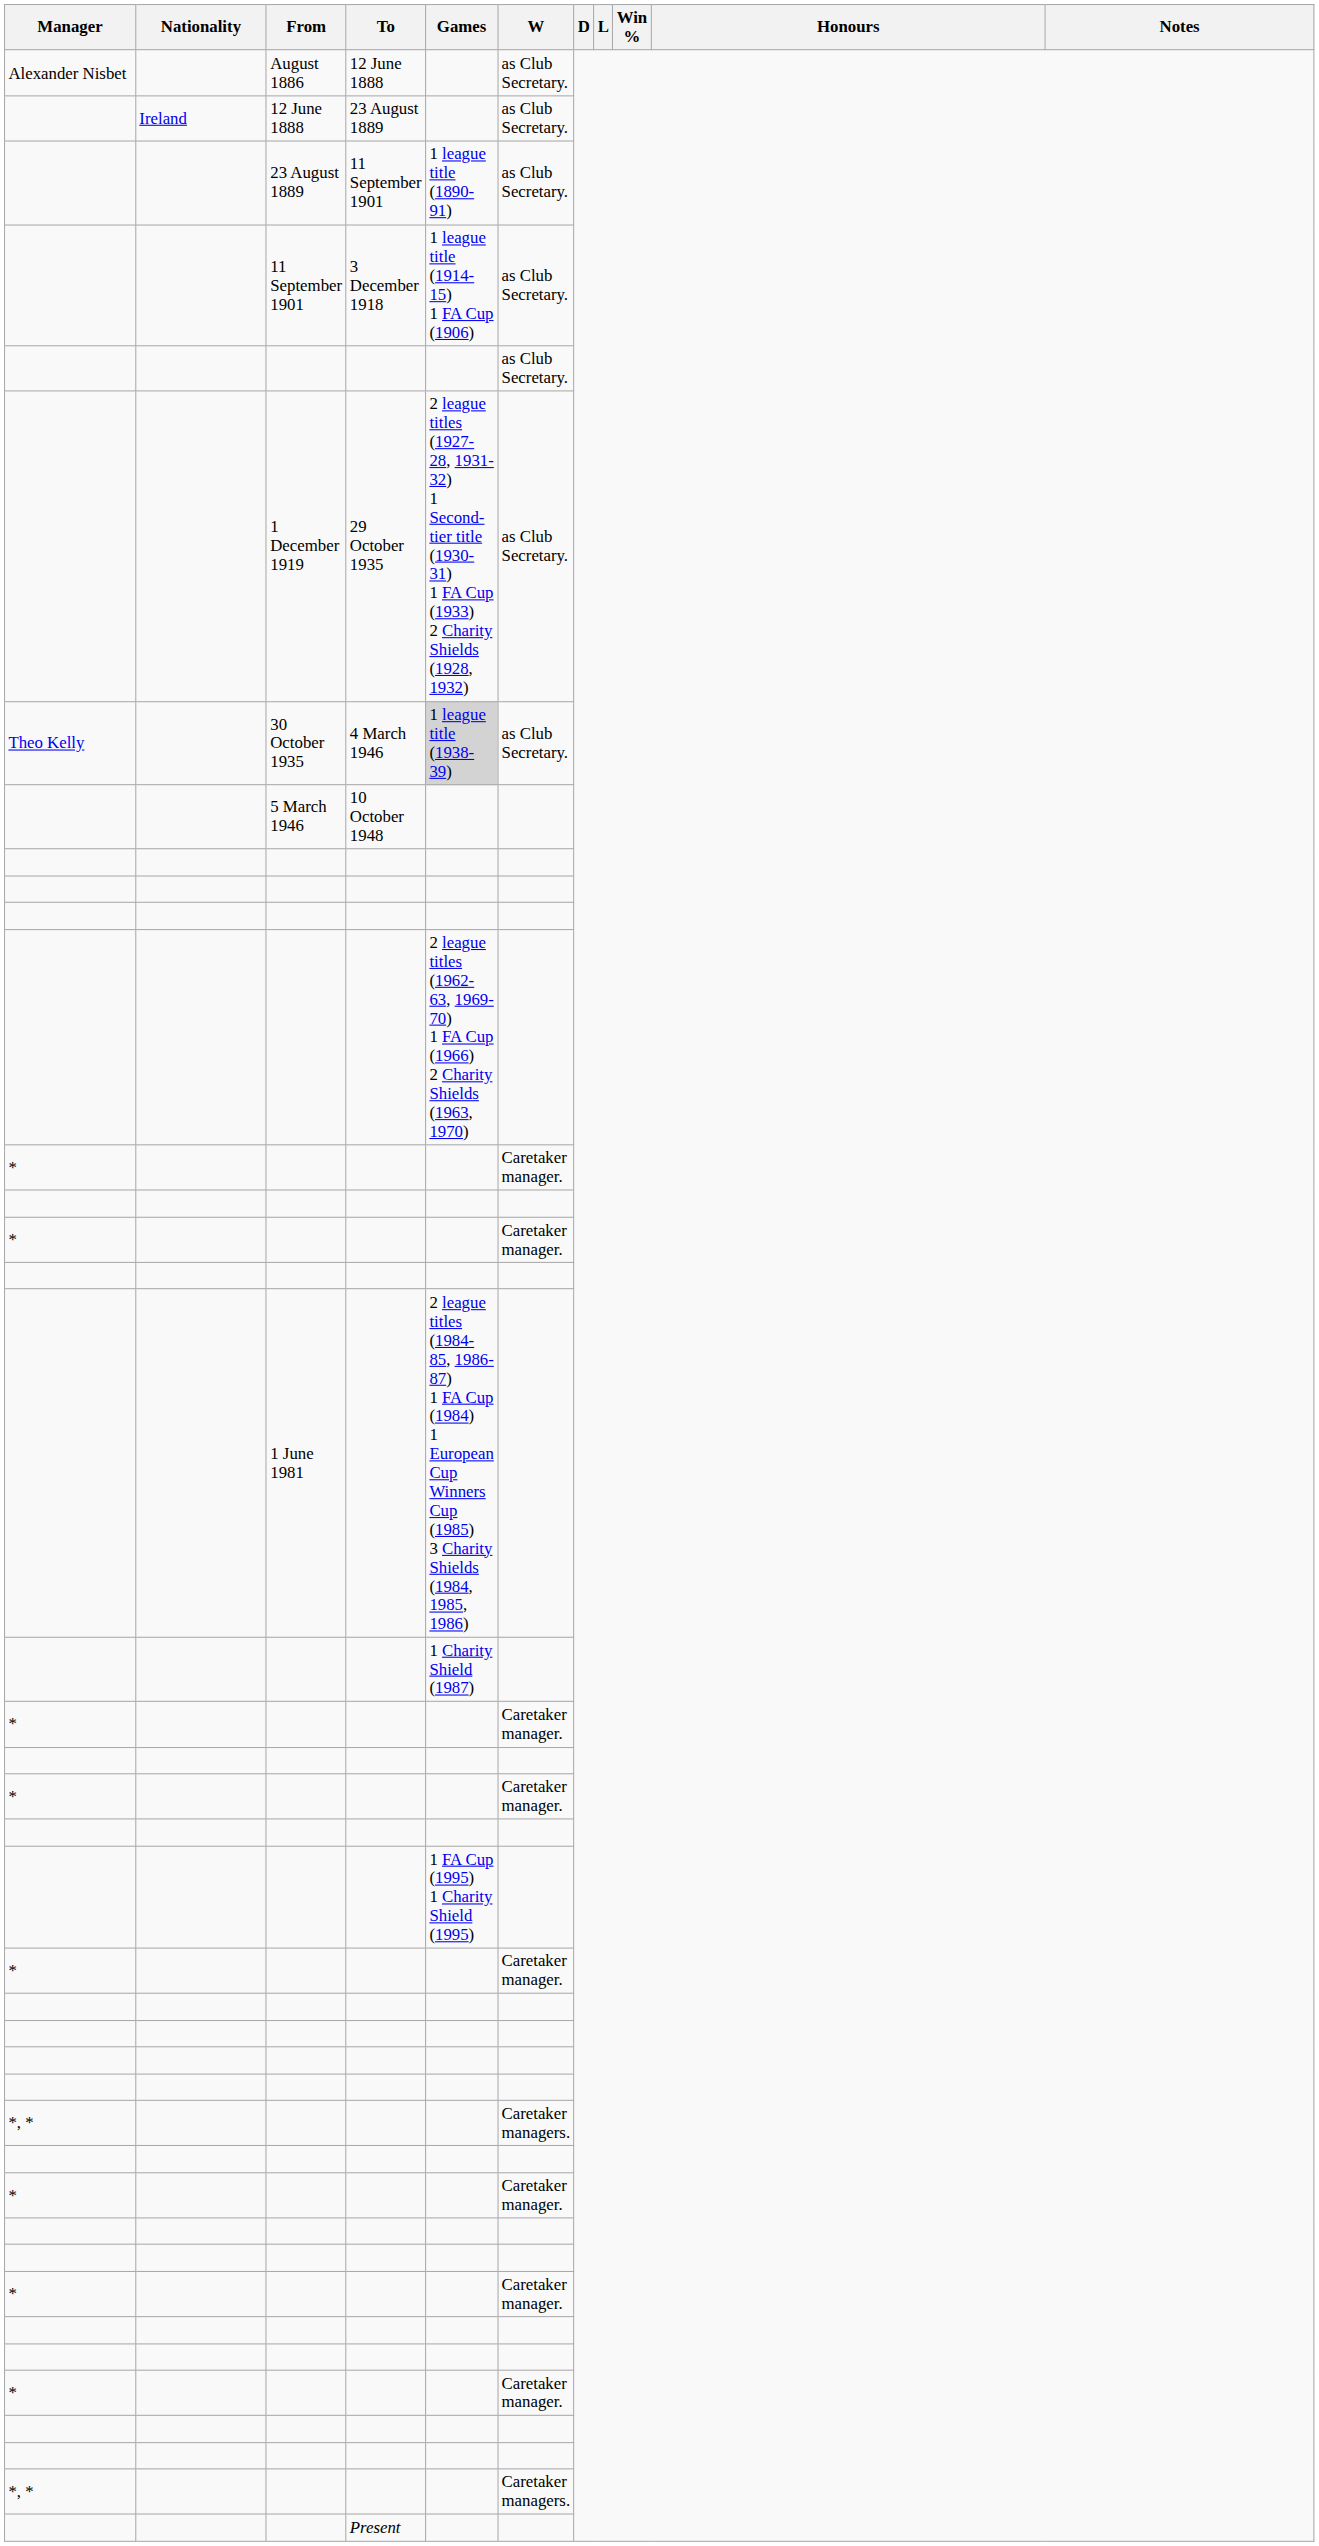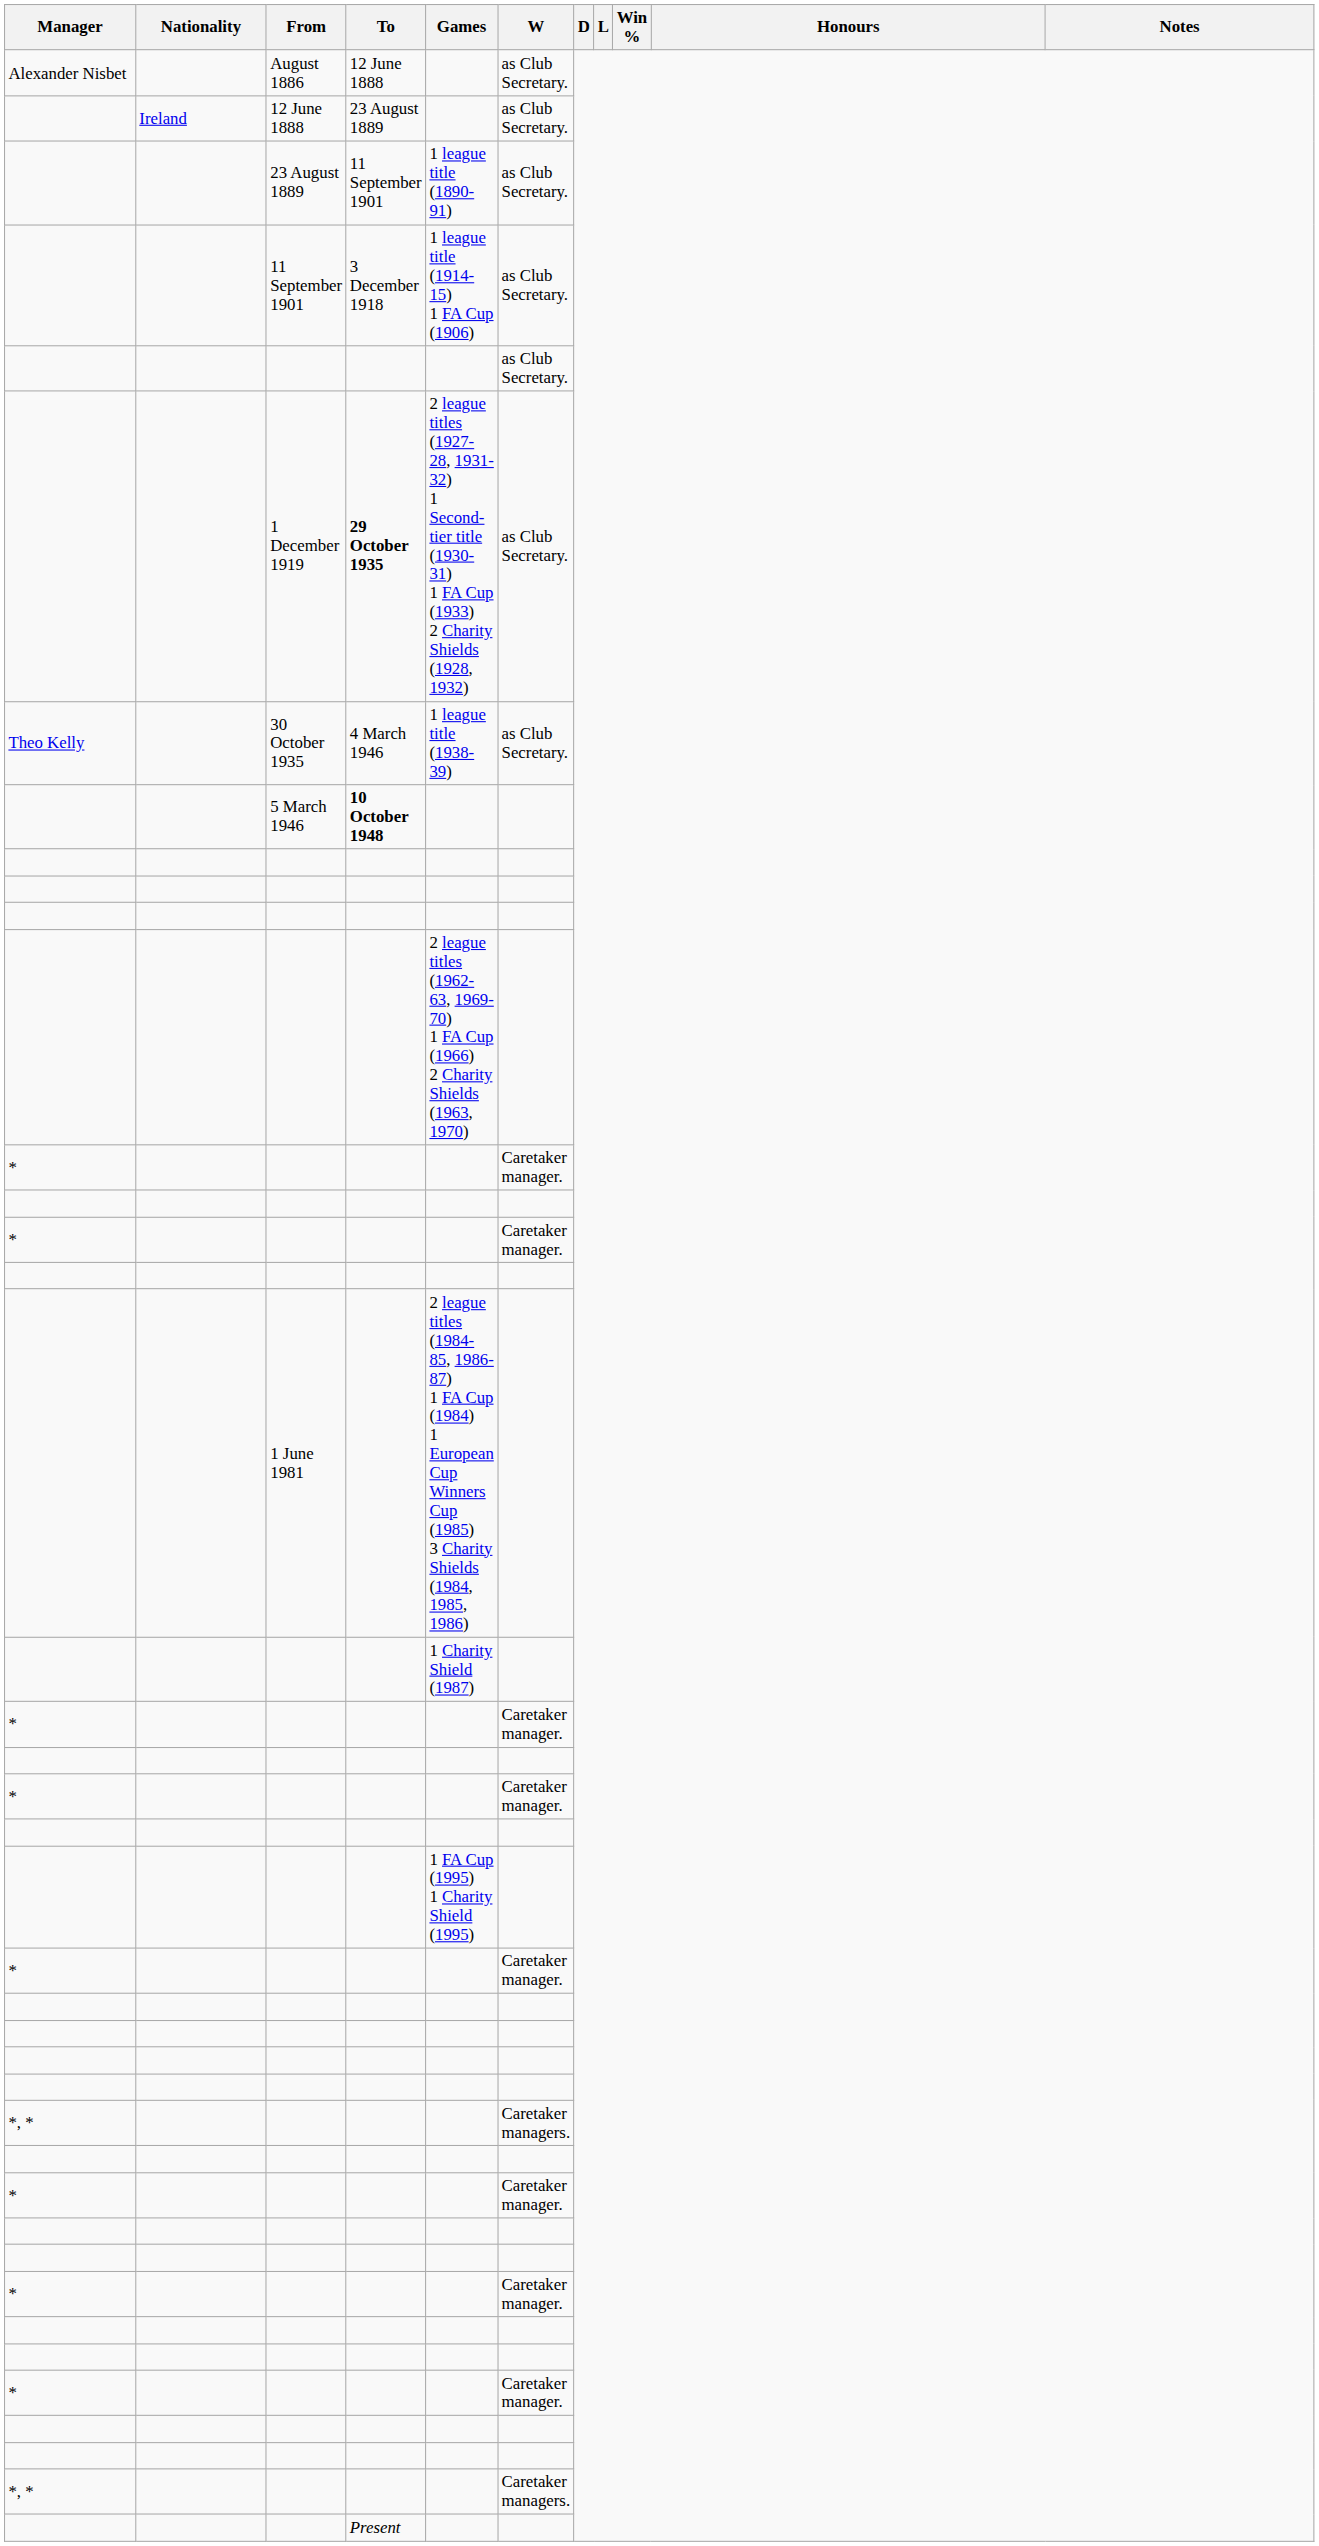(377, 546) normal -> (379, 546) bold
(458, 742) lightgrey background -> (458, 742) no background
(377, 816) normal -> (379, 816) bold
